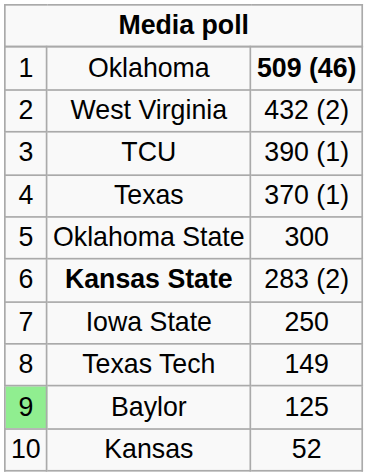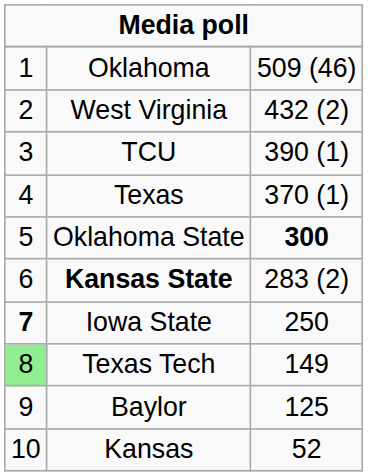(307, 68) bold -> (307, 68) normal
(307, 237) normal -> (307, 237) bold
(26, 322) normal -> (26, 322) bold
(26, 364) no background -> (26, 364) lightgreen background
(26, 407) lightgreen background -> (26, 407) no background
